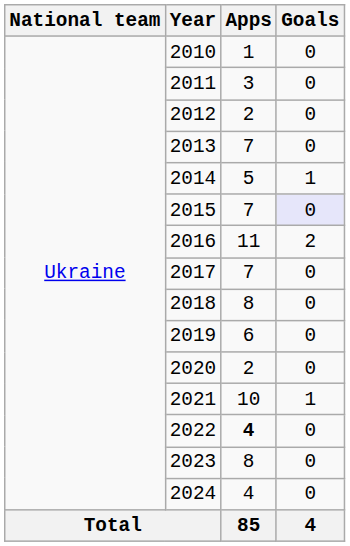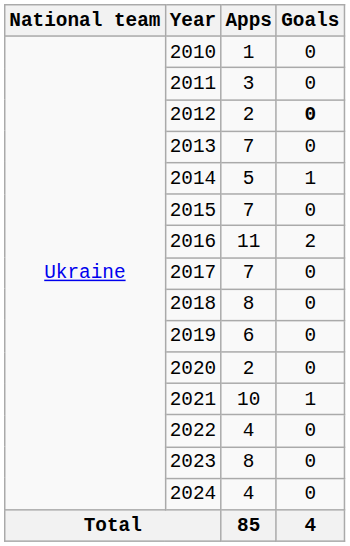(310, 115) normal -> (310, 115) bold
(310, 210) lavender background -> (310, 210) no background
(249, 431) bold -> (249, 431) normal
